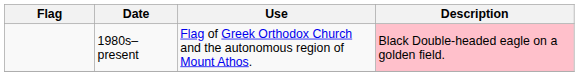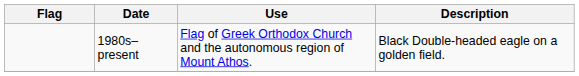(468, 47) pink background -> (468, 47) no background
